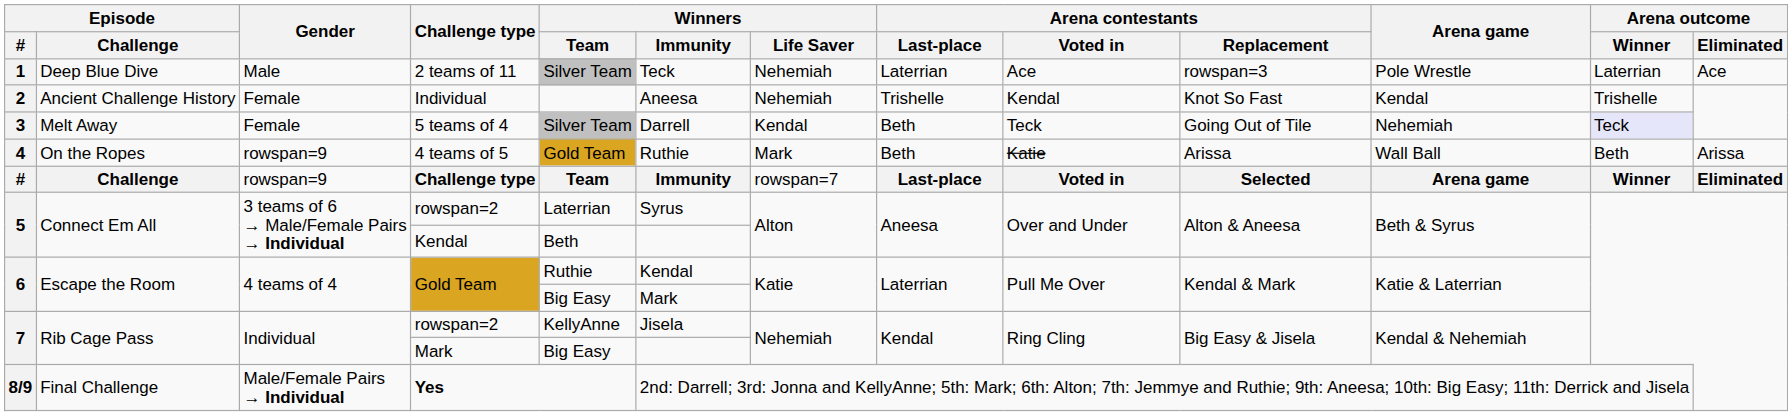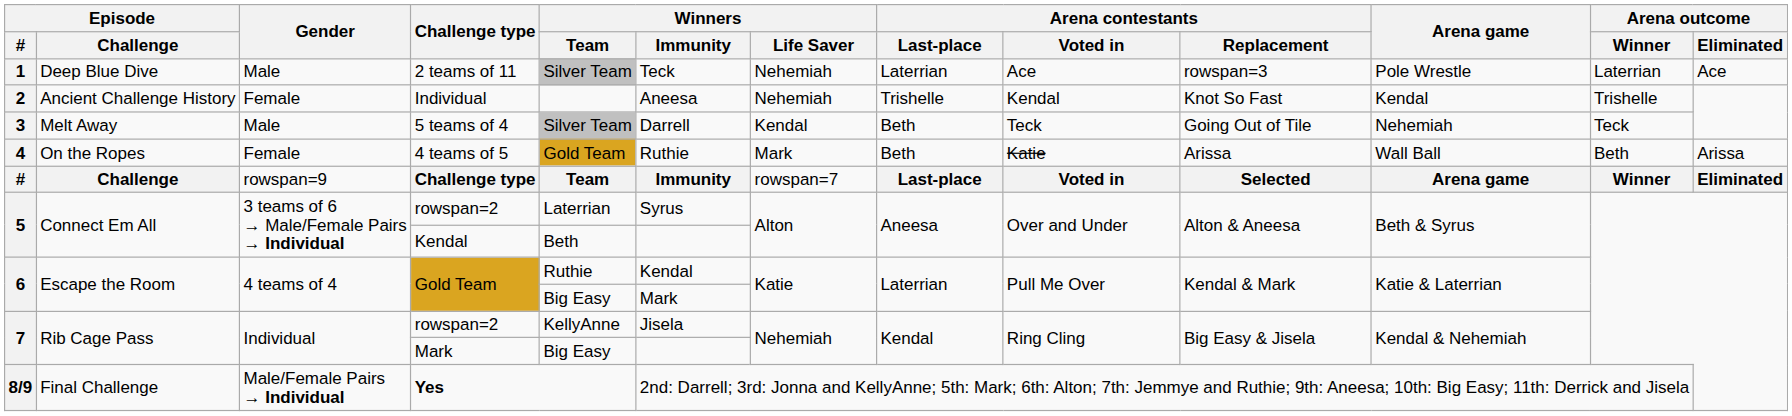(272, 126) Female -> (262, 126) Male
(1611, 126) lavender background -> (1611, 126) no background
(285, 153) rowspan=9 -> (272, 153) Female
